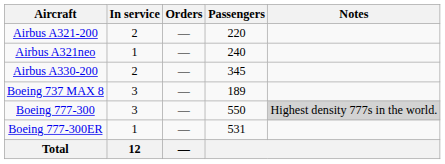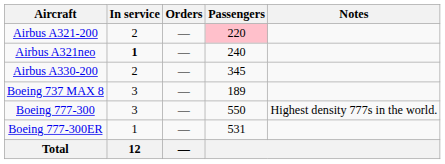(237, 33) no background -> (237, 33) pink background
(135, 52) normal -> (135, 52) bold
(354, 110) lightgrey background -> (354, 110) no background
